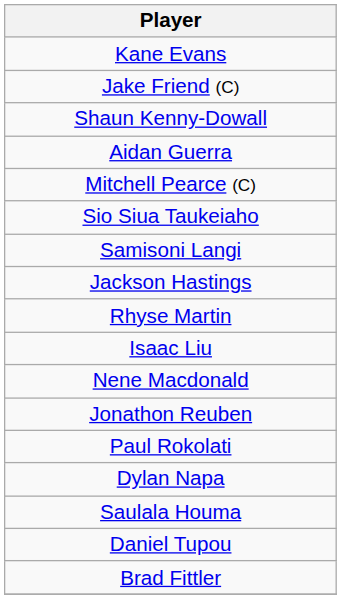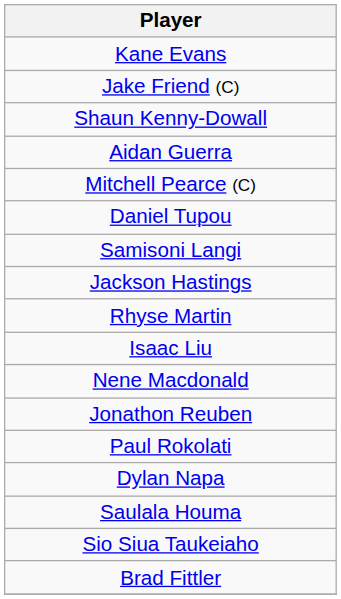(171, 217) Sio Siua Taukeiaho -> (171, 217) Daniel Tupou
(171, 544) Daniel Tupou -> (171, 544) Sio Siua Taukeiaho
